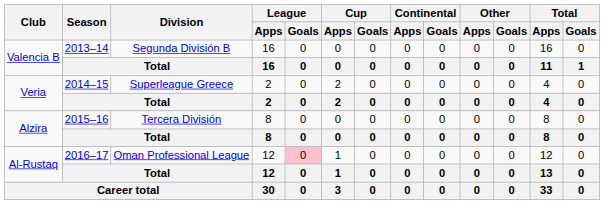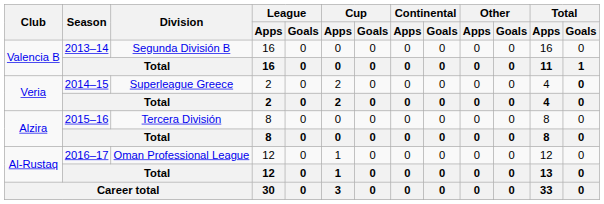(581, 84) normal -> (581, 84) bold
(303, 155) pink background -> (303, 155) no background
